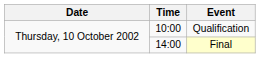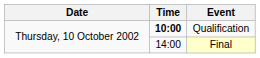(168, 28) normal -> (168, 28) bold
